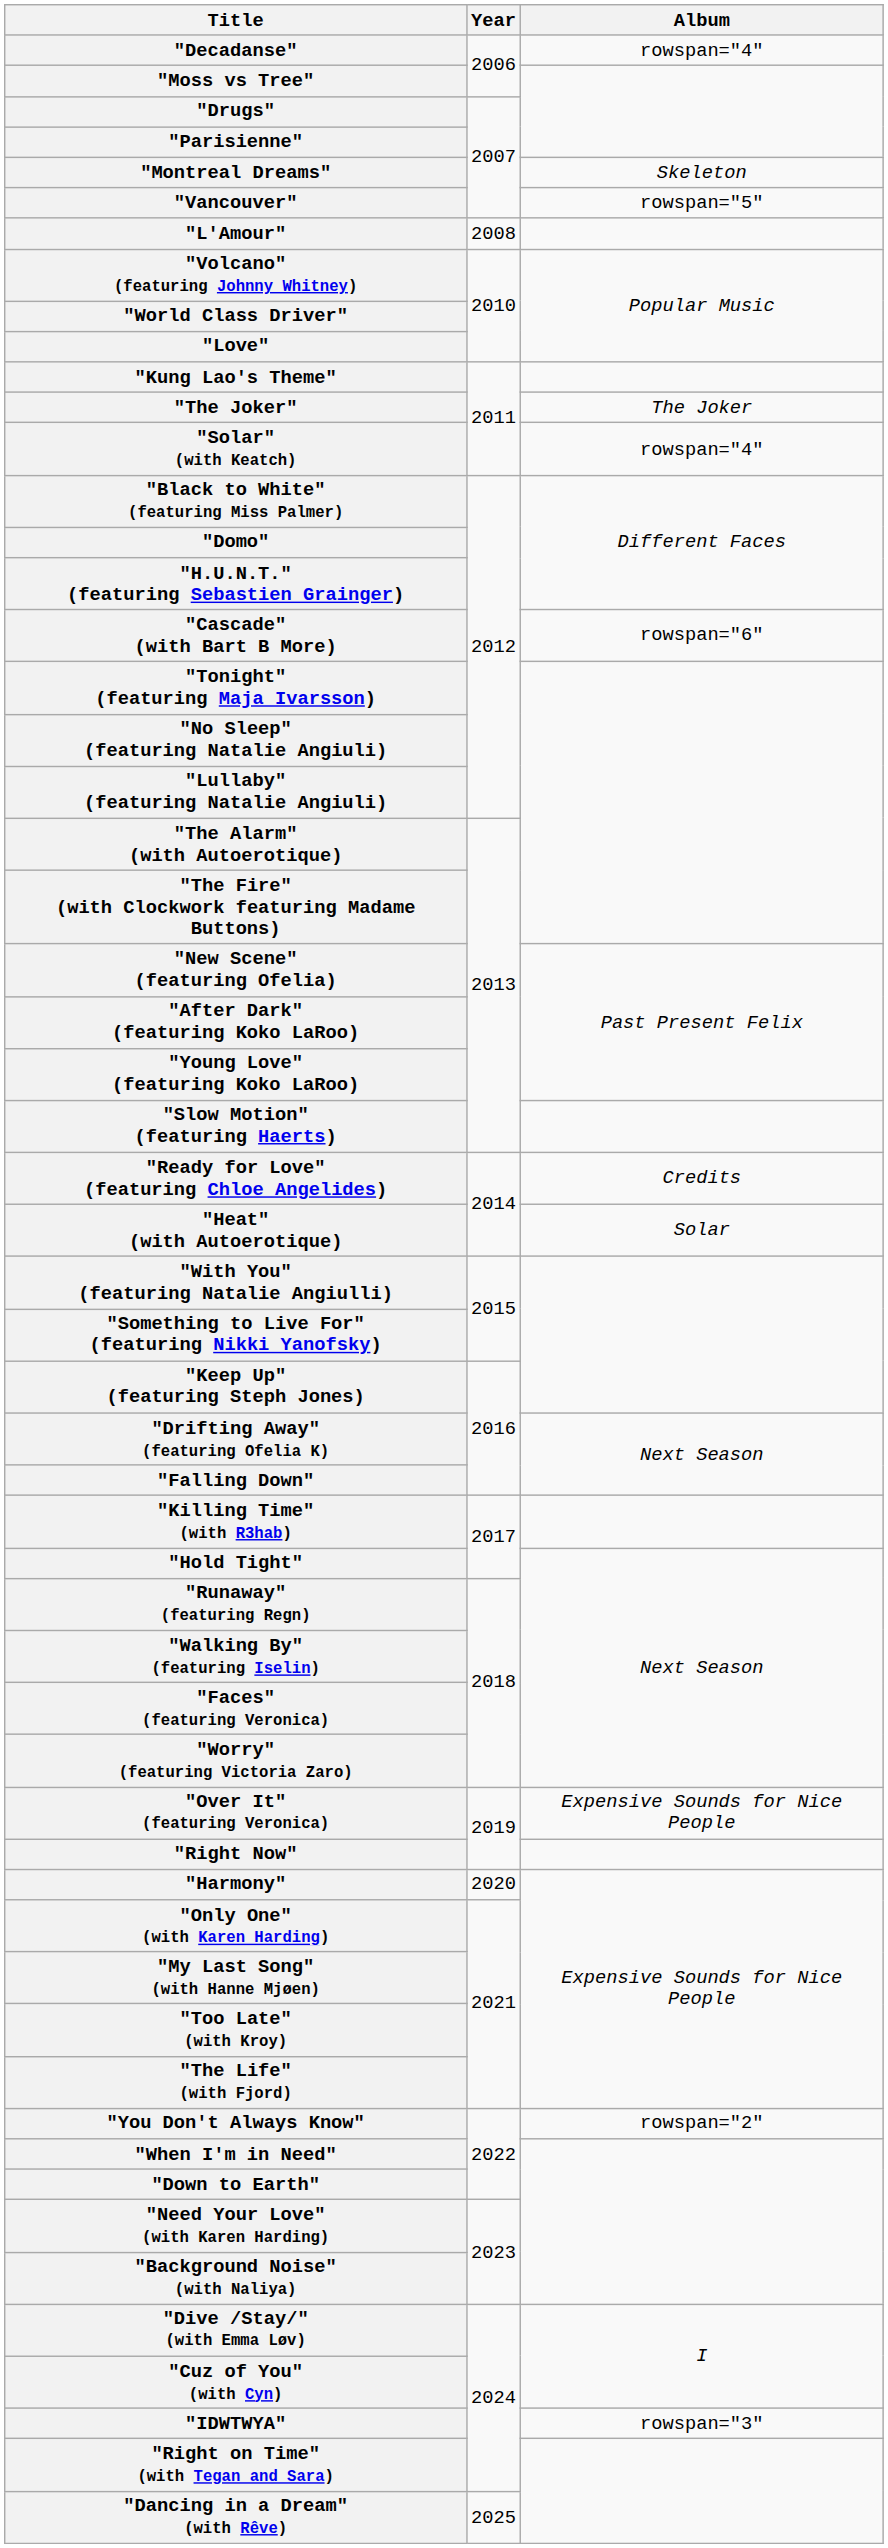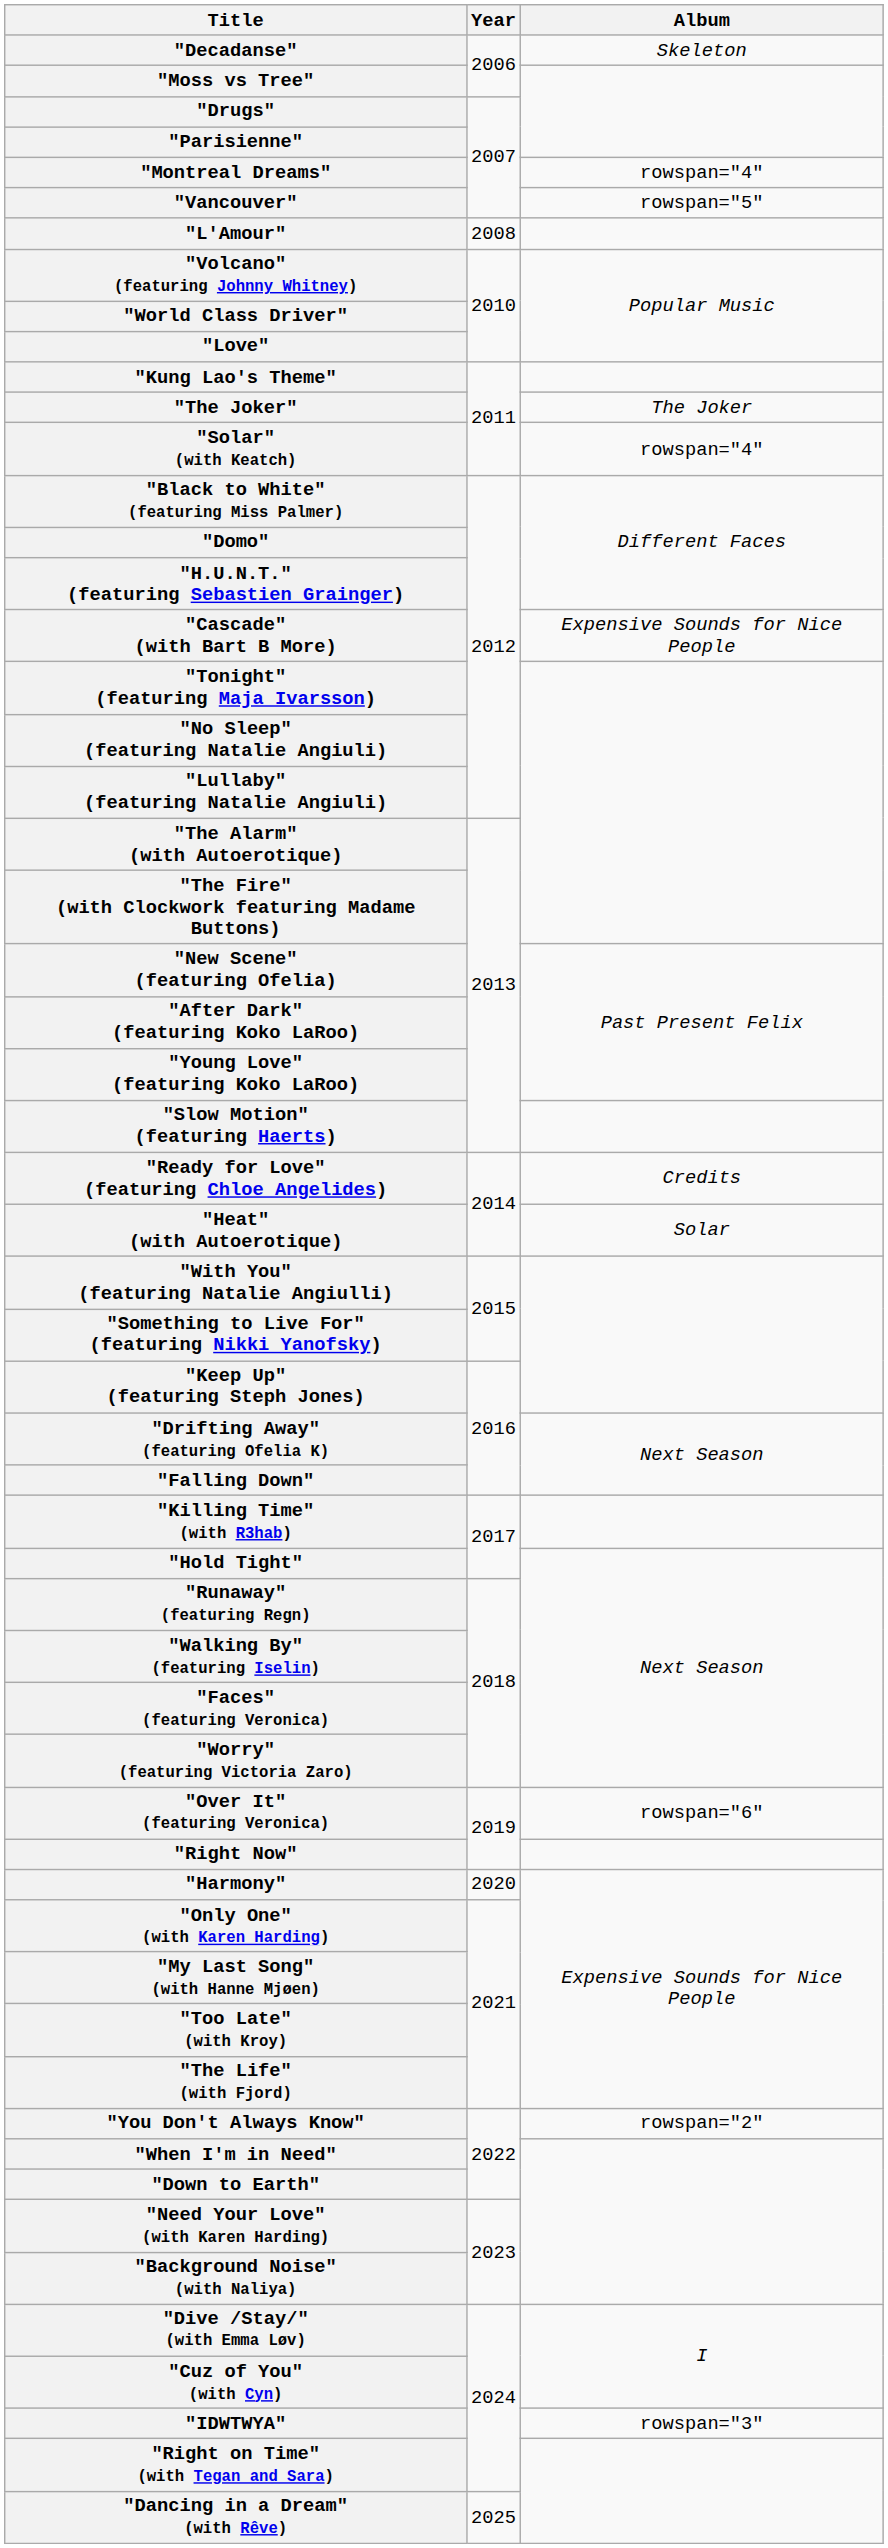(702, 50) rowspan="4" -> (702, 50) Skeleton
(702, 173) Skeleton -> (702, 173) rowspan="4"
(702, 636) rowspan="6" -> (702, 636) Expensive Sounds for Nice People
(702, 1813) Expensive Sounds for Nice People -> (702, 1813) rowspan="6"
